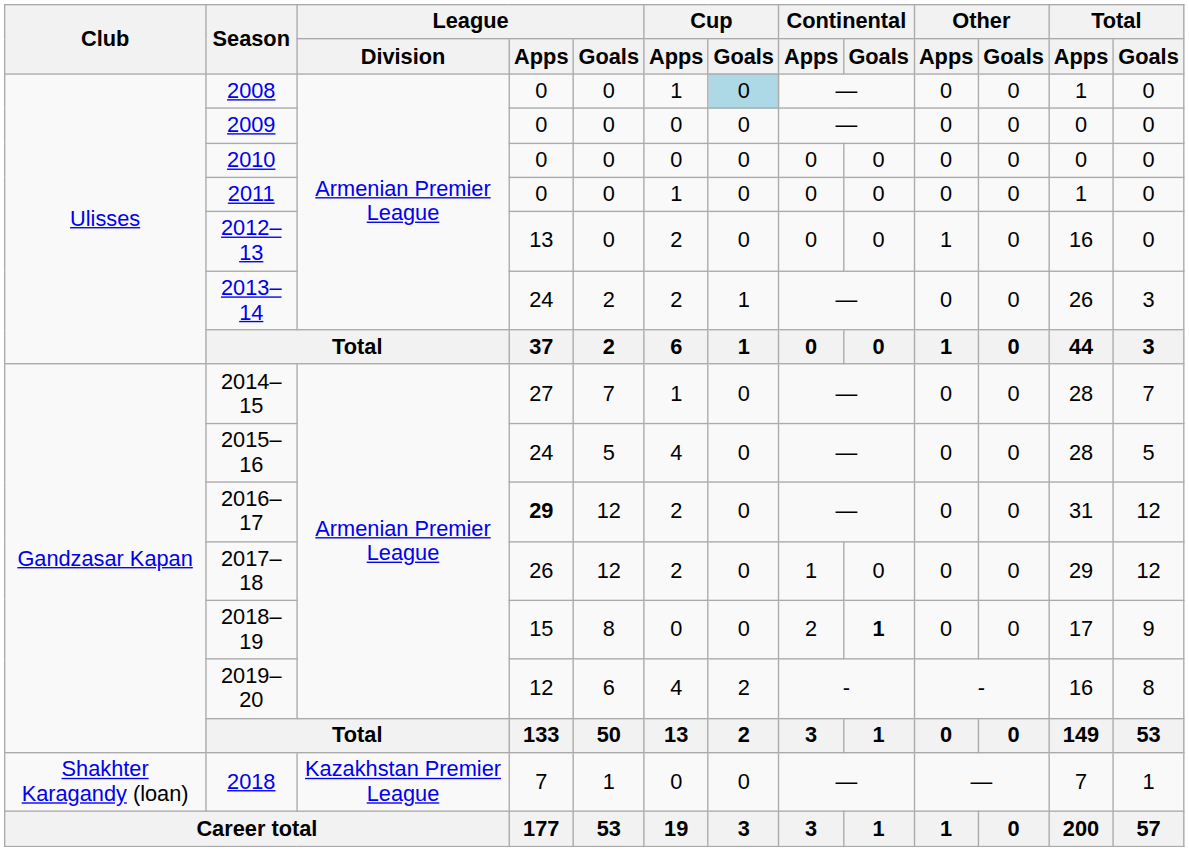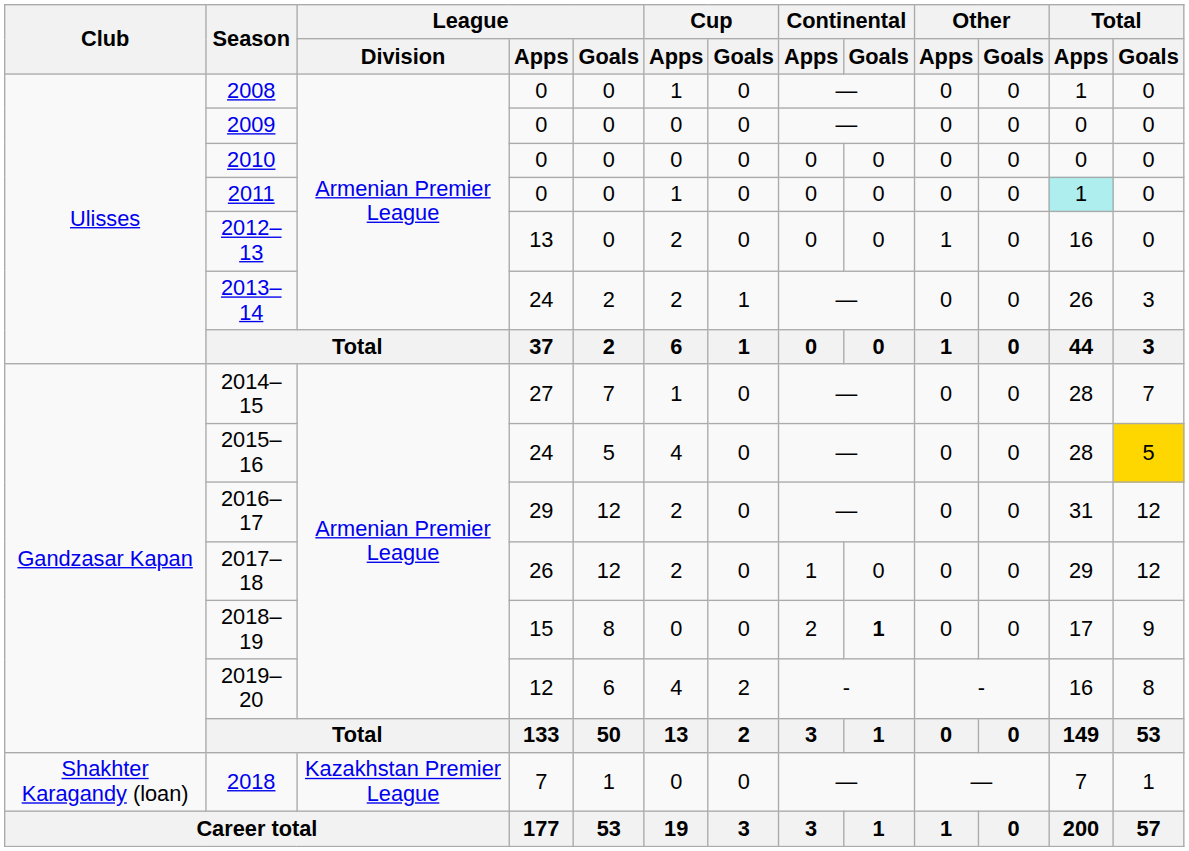(744, 90) lightblue background -> (744, 90) no background
(1081, 194) no background -> (1081, 194) paleturquoise background
(1149, 452) no background -> (1149, 452) gold background
(541, 511) bold -> (541, 511) normal
